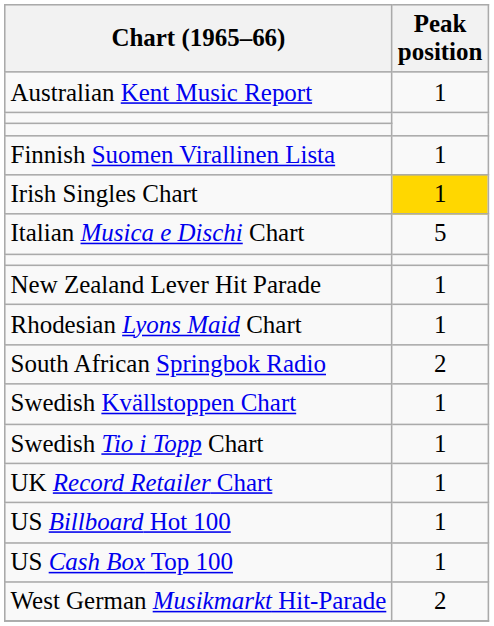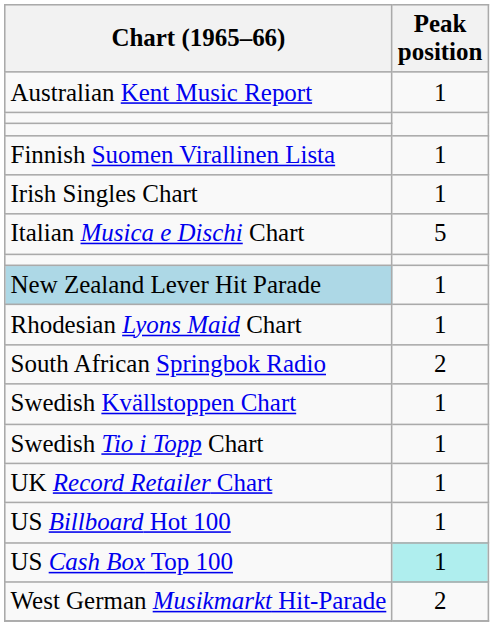(440, 194) gold background -> (440, 194) no background
(166, 284) no background -> (166, 284) lightblue background
(440, 561) no background -> (440, 561) paleturquoise background
